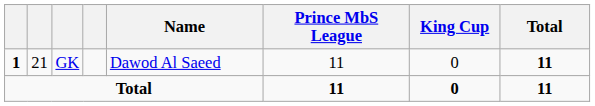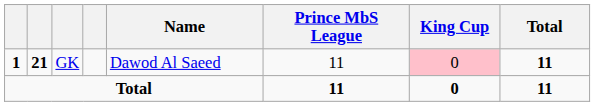(40, 62) normal -> (40, 62) bold
(455, 62) no background -> (455, 62) pink background
